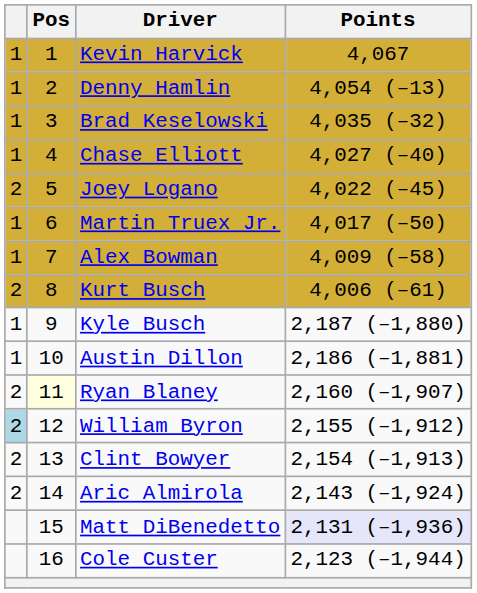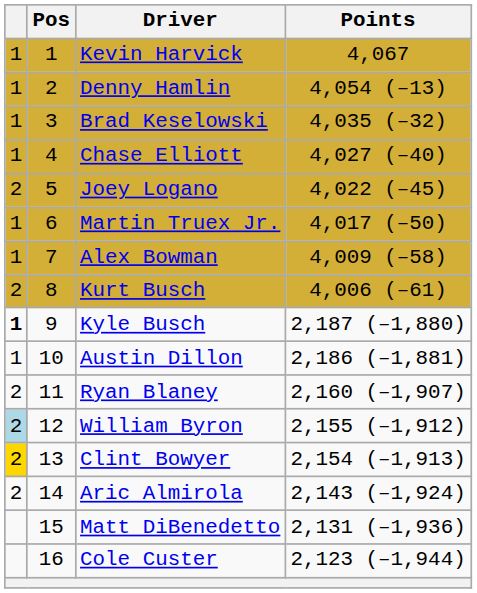(16, 325) normal -> (16, 325) bold
(51, 393) lightyellow background -> (51, 393) no background
(16, 460) no background -> (16, 460) gold background
(378, 527) lavender background -> (378, 527) no background
